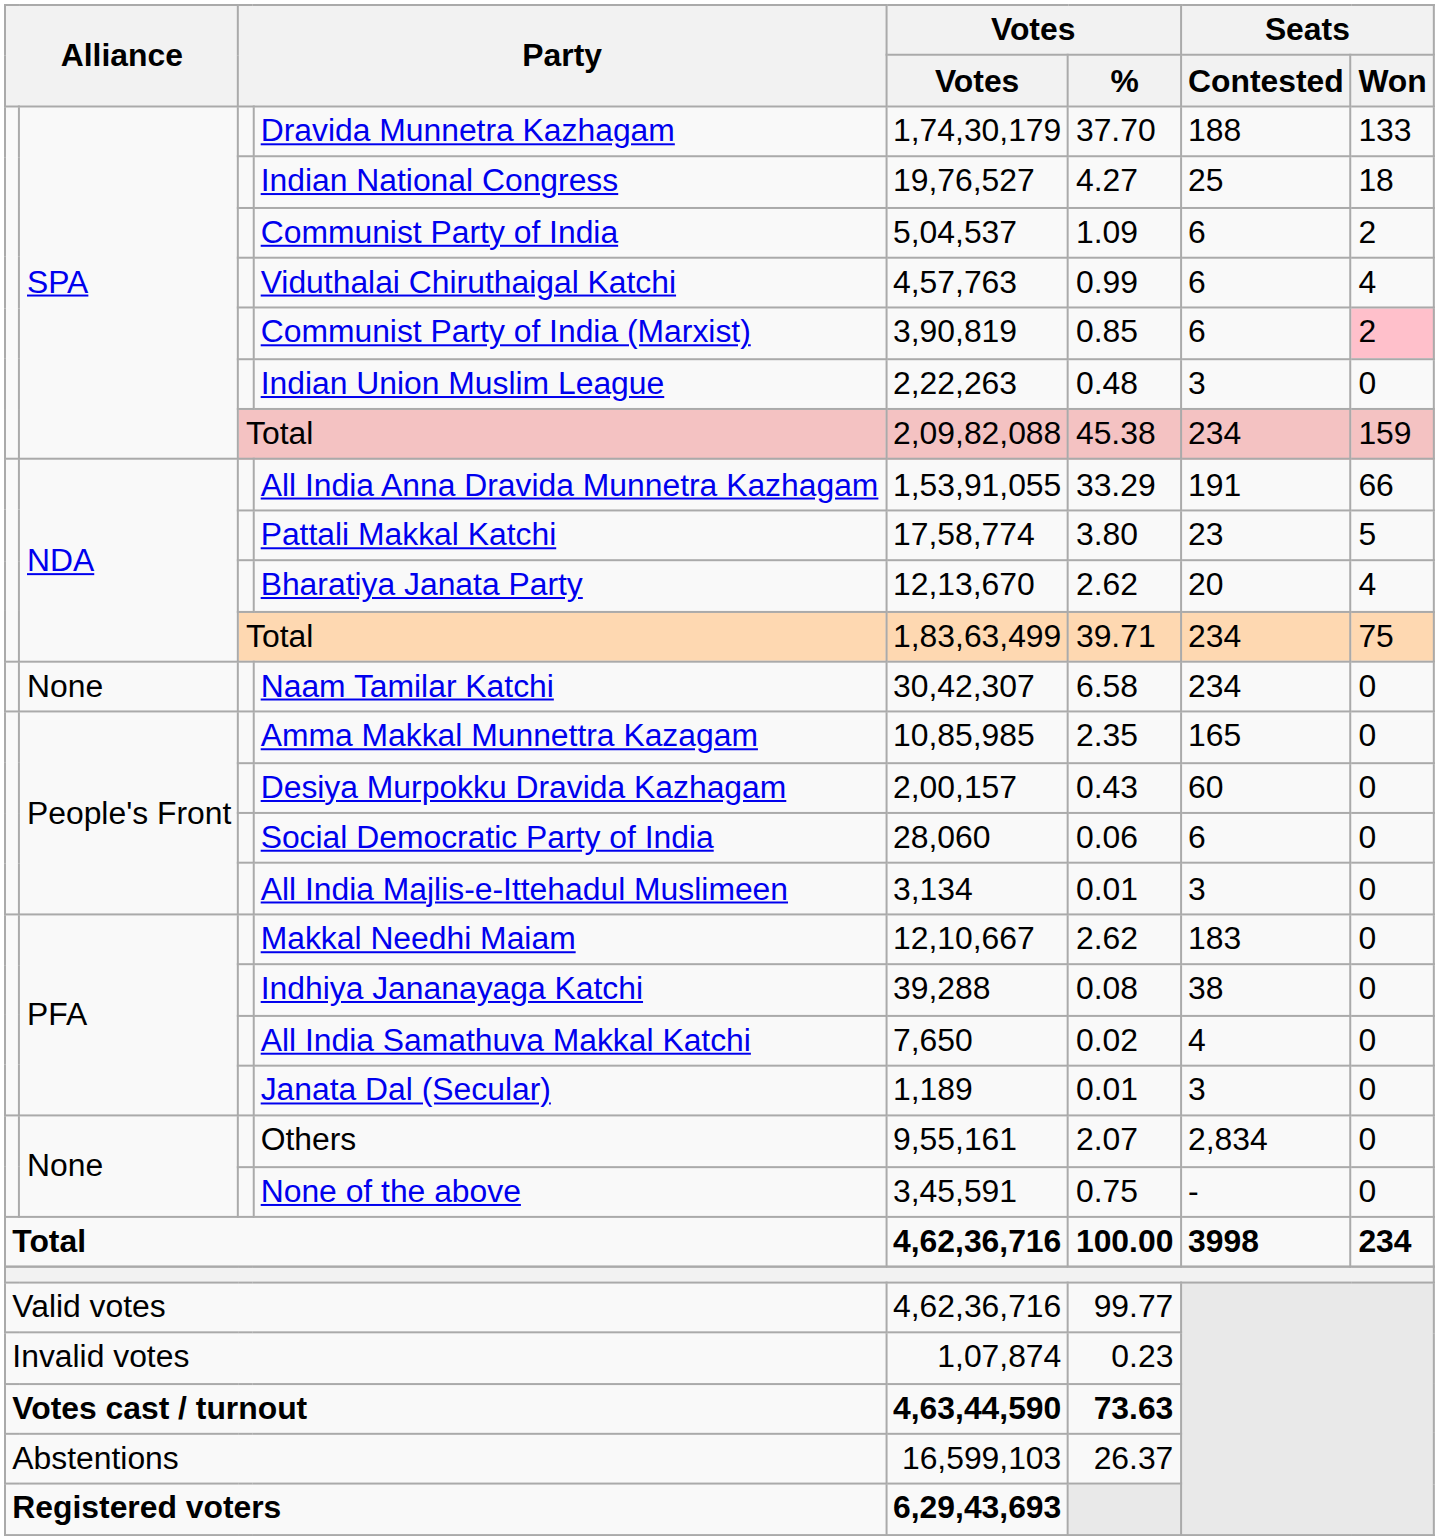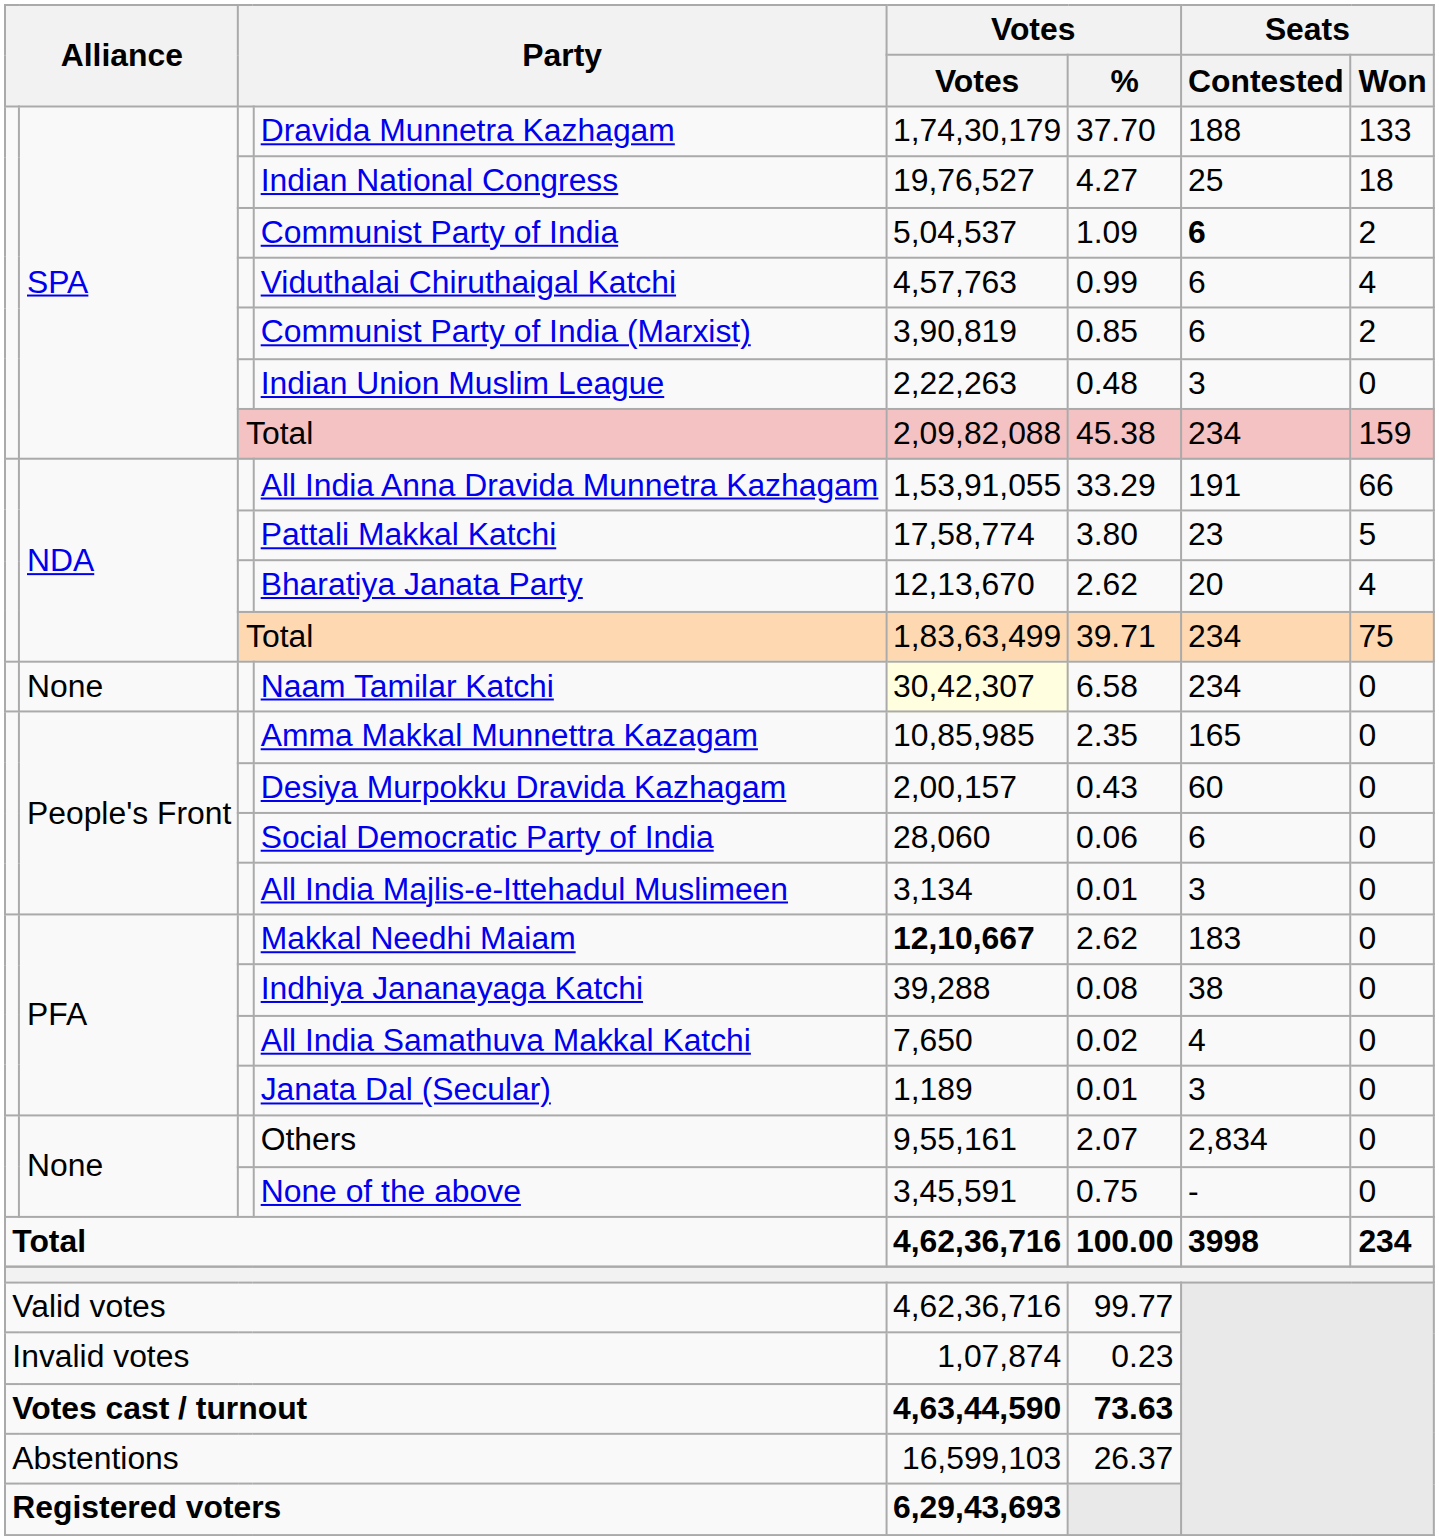(1197, 231) normal -> (1197, 231) bold
(1367, 332) pink background -> (1367, 332) no background
(964, 686) no background -> (964, 686) lightyellow background
(964, 938) normal -> (964, 938) bold
